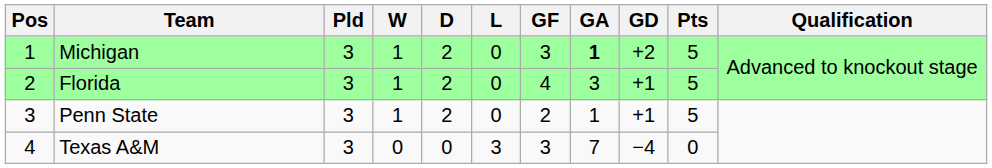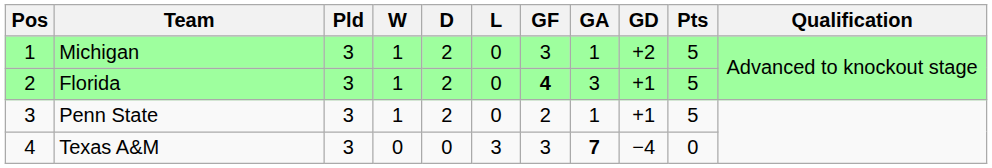(594, 52) bold -> (594, 52) normal
(545, 83) normal -> (545, 83) bold
(594, 147) normal -> (594, 147) bold
